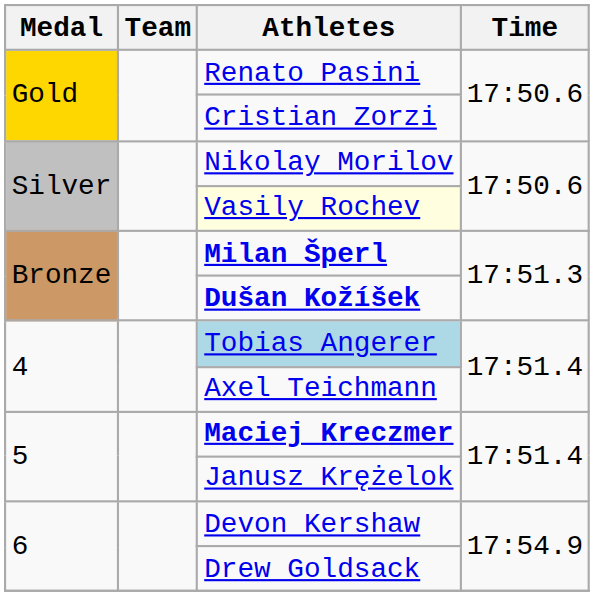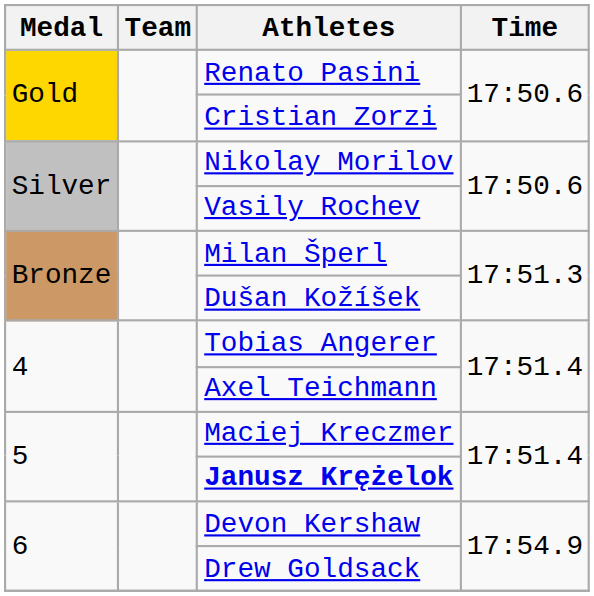(312, 208) lightyellow background -> (312, 208) no background
(296, 253) bold -> (296, 253) normal
(312, 298) bold -> (312, 298) normal
(321, 344) lightblue background -> (321, 344) no background
(329, 434) bold -> (329, 434) normal
(329, 479) normal -> (329, 479) bold
